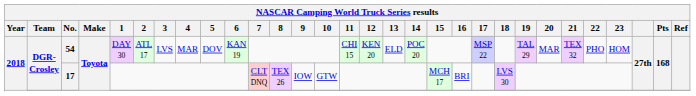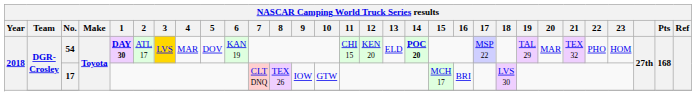(122, 49) normal -> (122, 49) bold
(165, 49) no background -> (165, 49) gold background
(416, 49) normal -> (417, 49) bold
